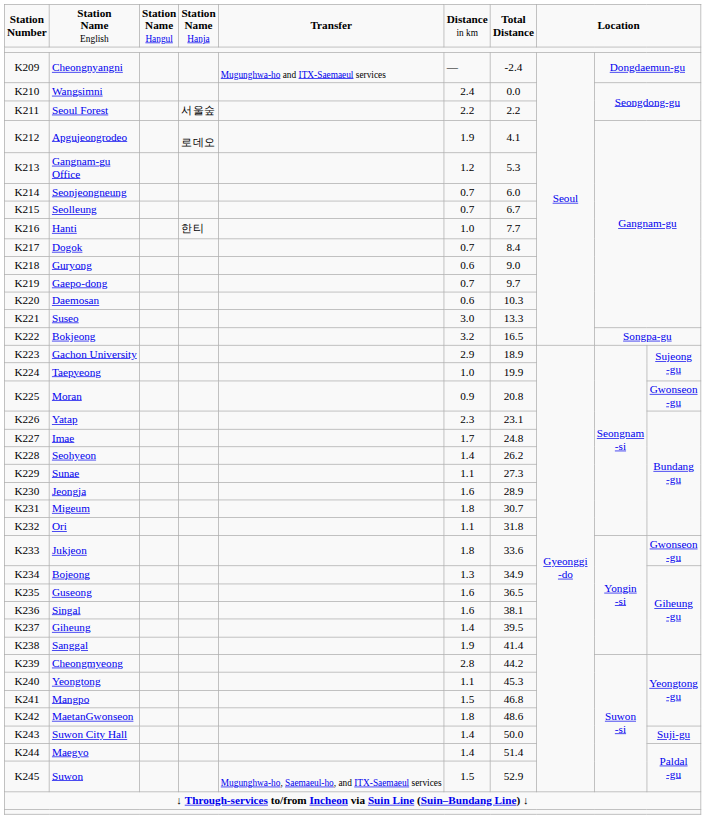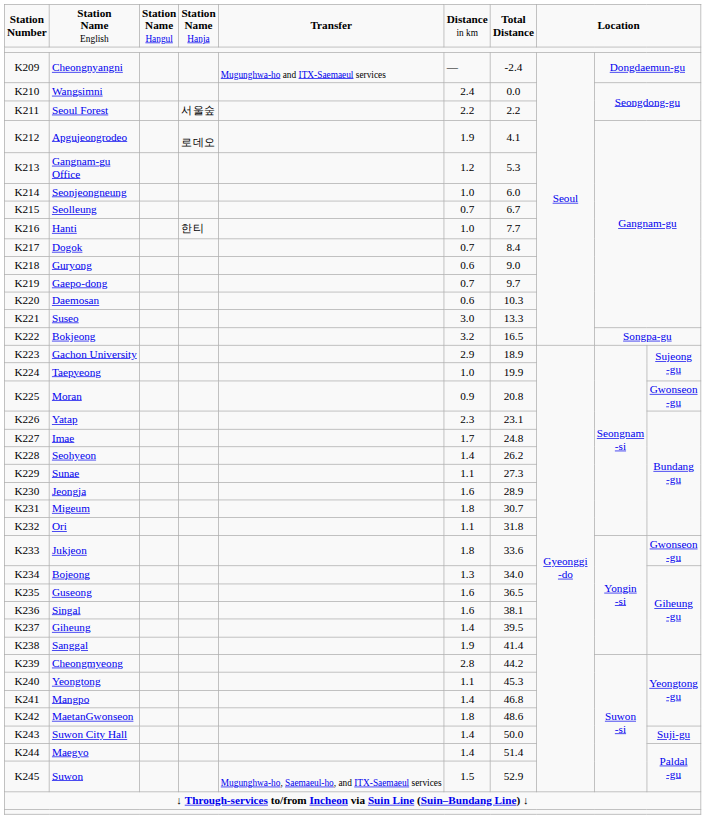(467, 192) 0.7 -> (467, 192) 1.0
(513, 574) 34.9 -> (513, 574) 34.0
(467, 699) 1.5 -> (467, 699) 1.4
